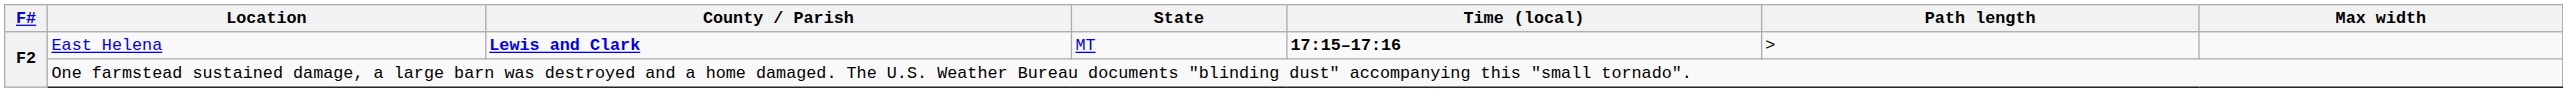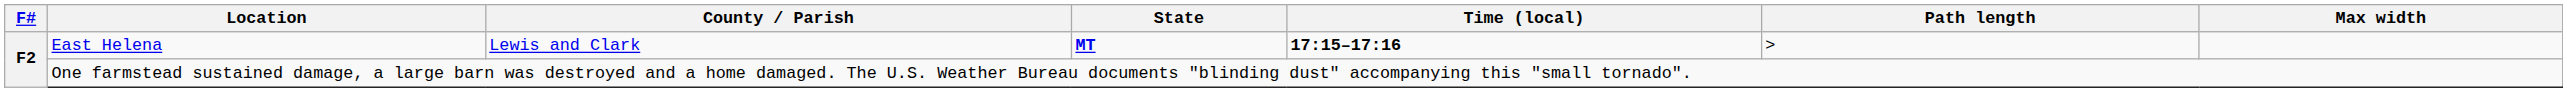(565, 46) bold -> (565, 46) normal
(1086, 46) normal -> (1086, 46) bold
